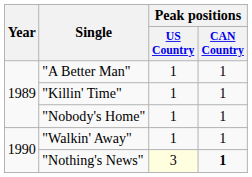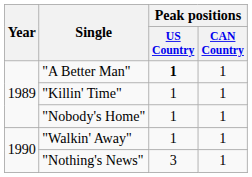(173, 71) normal -> (173, 71) bold
(173, 161) lightyellow background -> (173, 161) no background
(223, 161) bold -> (223, 161) normal
